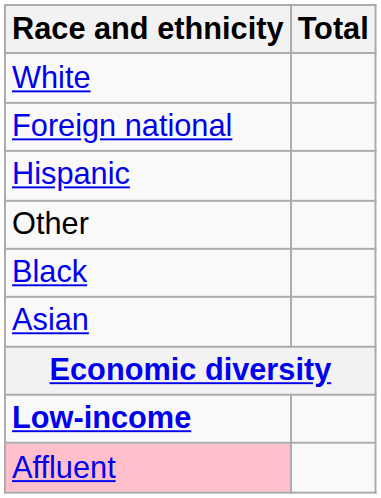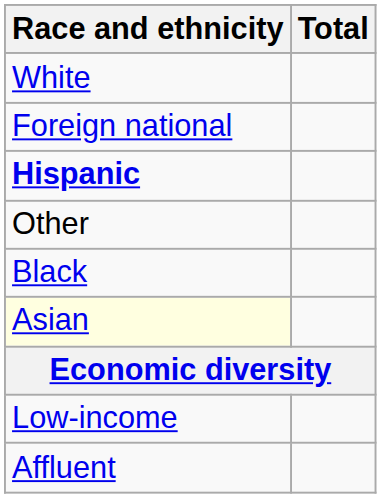(71, 175) normal -> (76, 175) bold
(50, 321) no background -> (50, 321) lightyellow background
(102, 418) bold -> (95, 418) normal
(64, 467) pink background -> (64, 467) no background
